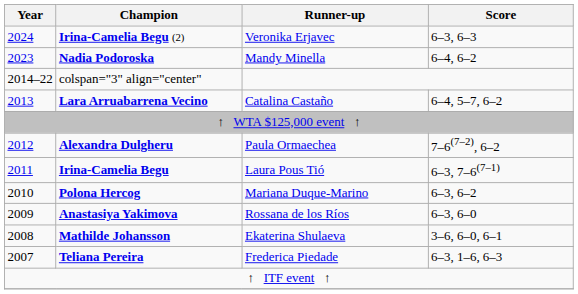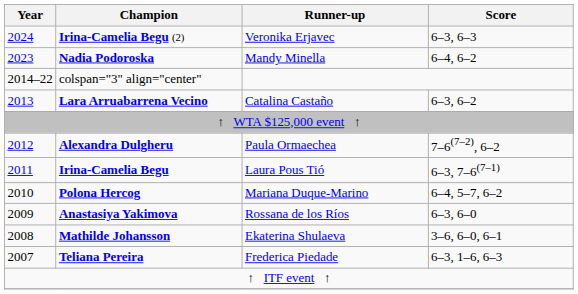(467, 101) 6–4, 5–7, 6–2 -> (454, 101) 6–3, 6–2
(454, 193) 6–3, 6–2 -> (467, 193) 6–4, 5–7, 6–2
